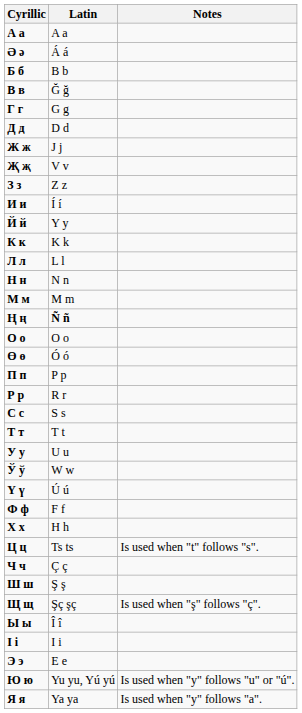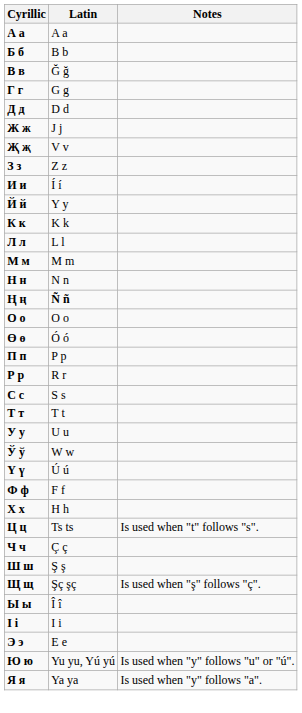- row: (16, 52)
rows swapped: (18, 299) <-> (17, 280)
